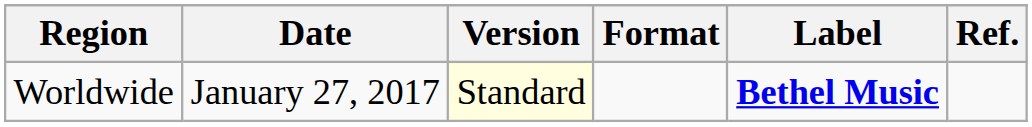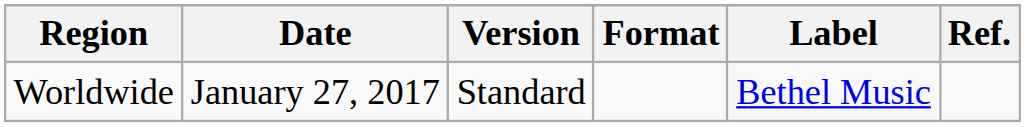(521, 90) lightyellow background -> (521, 90) no background
(838, 90) bold -> (834, 90) normal
